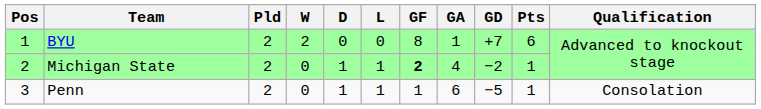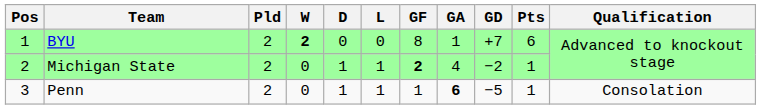(305, 42) normal -> (305, 42) bold
(456, 91) normal -> (456, 91) bold
